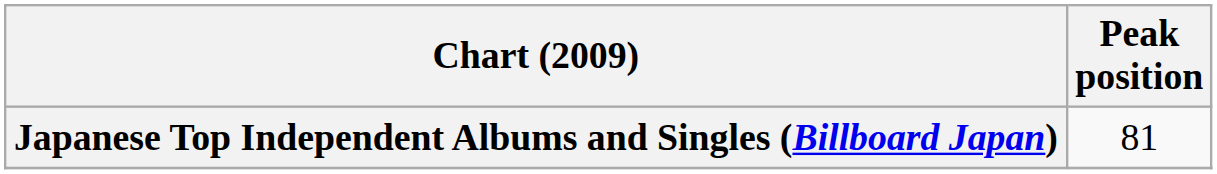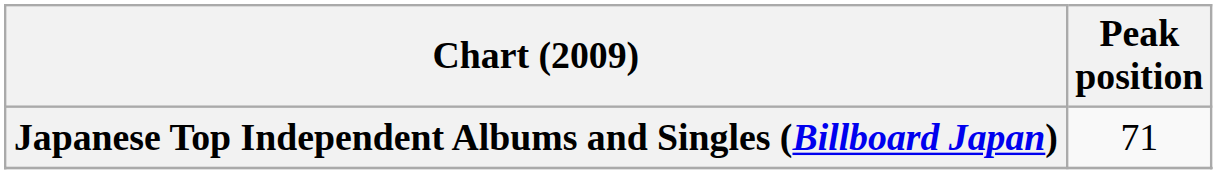(1139, 136) 81 -> (1139, 136) 71
